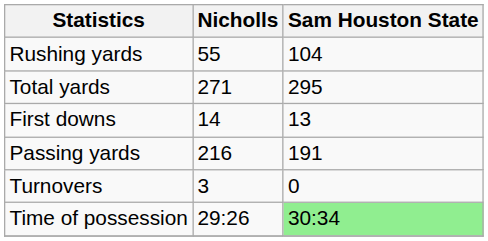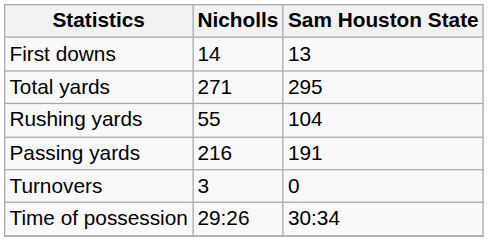rows swapped: (63, 119) <-> (76, 53)
(314, 218) lightgreen background -> (314, 218) no background
